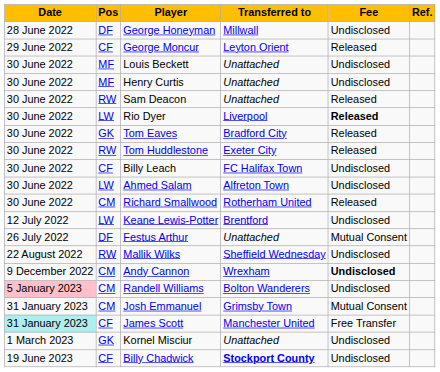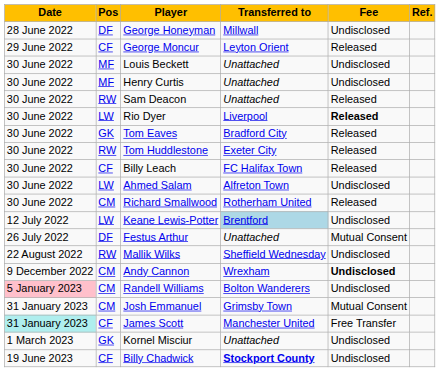(360, 168) Undisclosed -> (354, 168) Released
(246, 220) no background -> (246, 220) lightblue background
